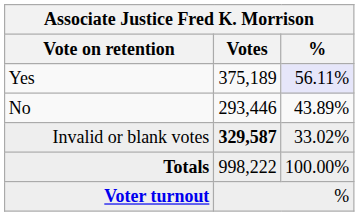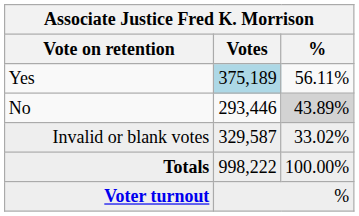(248, 78) no background -> (248, 78) lightblue background
(322, 78) lavender background -> (322, 78) no background
(322, 108) no background -> (322, 108) lightgrey background
(248, 137) bold -> (248, 137) normal
